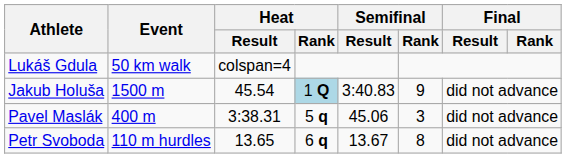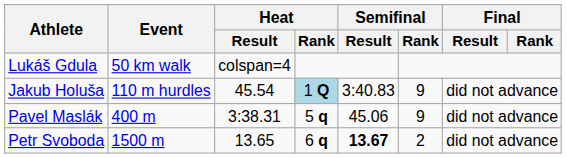(138, 91) 1500 m -> (161, 91) 110 m hurdles
(421, 116) 3 -> (421, 116) 9
(161, 141) 110 m hurdles -> (138, 141) 1500 m
(368, 141) normal -> (368, 141) bold
(421, 141) 8 -> (421, 141) 2
